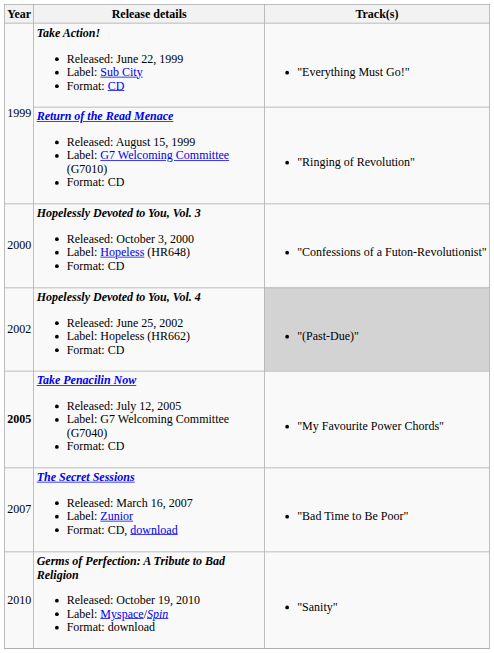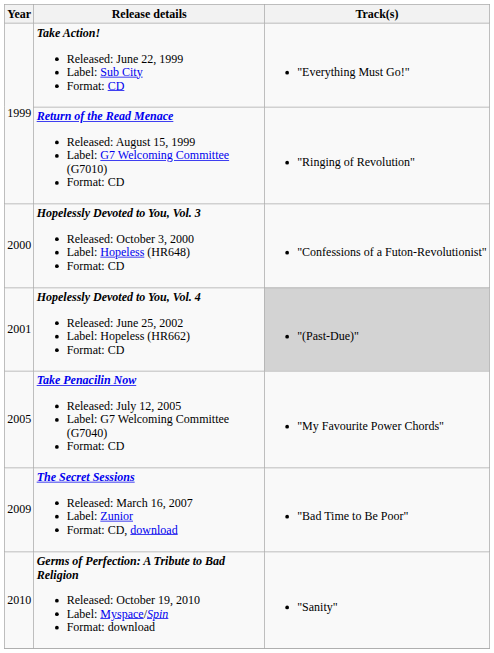(19, 329) 2002 -> (19, 329) 2001
(19, 419) bold -> (19, 419) normal
(19, 509) 2007 -> (19, 509) 2009
